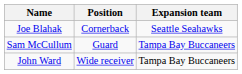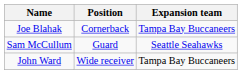(187, 28) Seattle Seahawks -> (187, 28) Tampa Bay Buccaneers
(187, 45) Tampa Bay Buccaneers -> (187, 45) Seattle Seahawks
